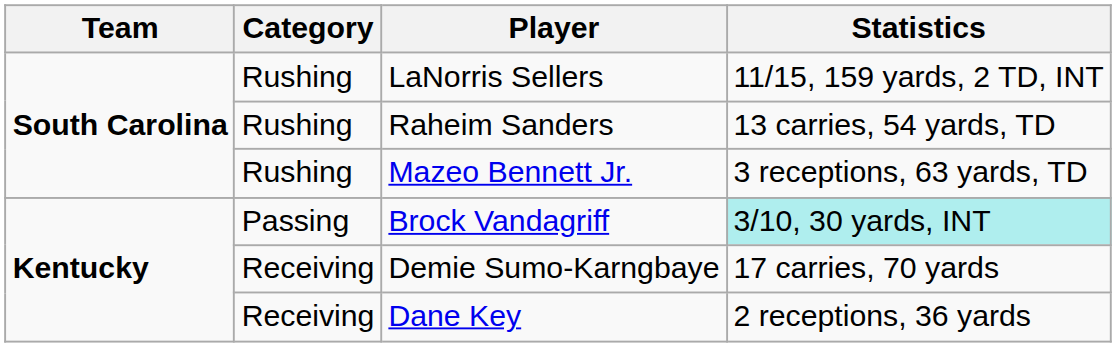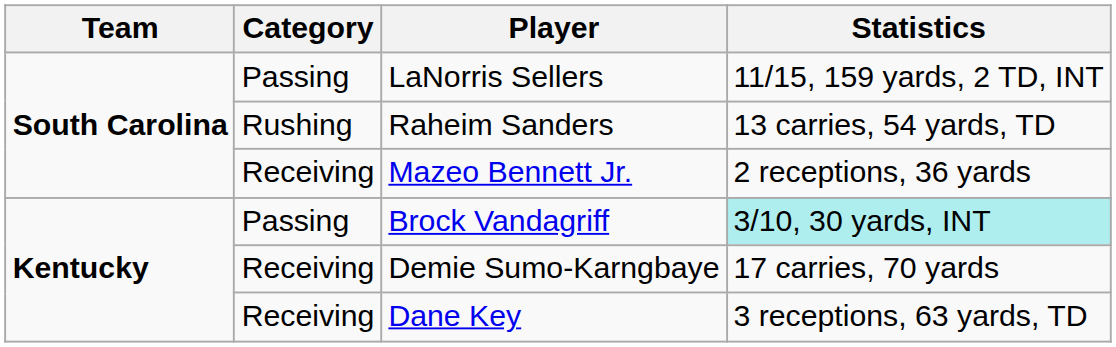(297, 76) Rushing -> (295, 76) Passing
(297, 172) Rushing -> (308, 172) Receiving
(911, 172) 3 receptions, 63 yards, TD -> (882, 172) 2 receptions, 36 yards
(882, 316) 2 receptions, 36 yards -> (911, 316) 3 receptions, 63 yards, TD
